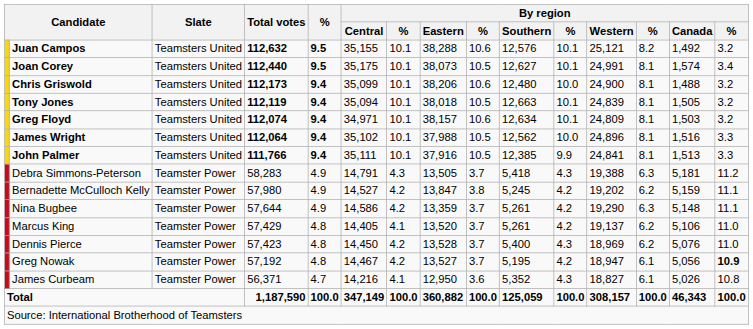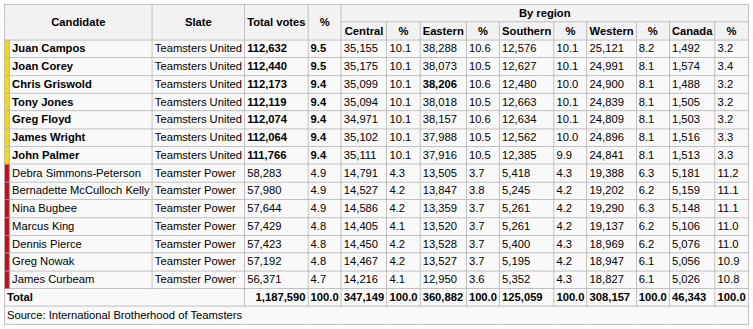(440, 84) normal -> (440, 84) bold
(728, 262) bold -> (728, 262) normal
